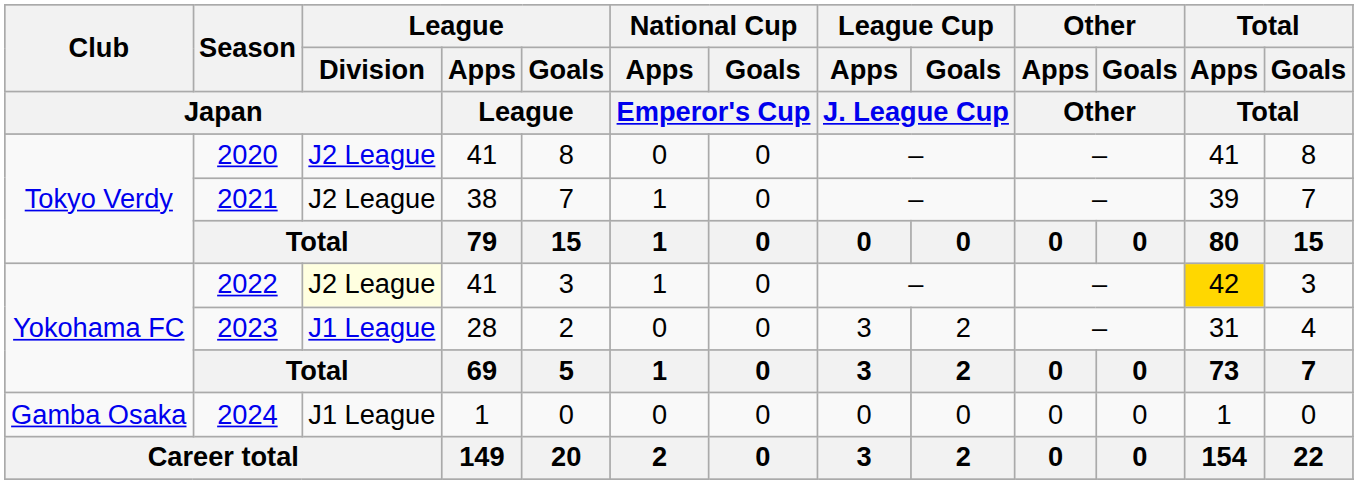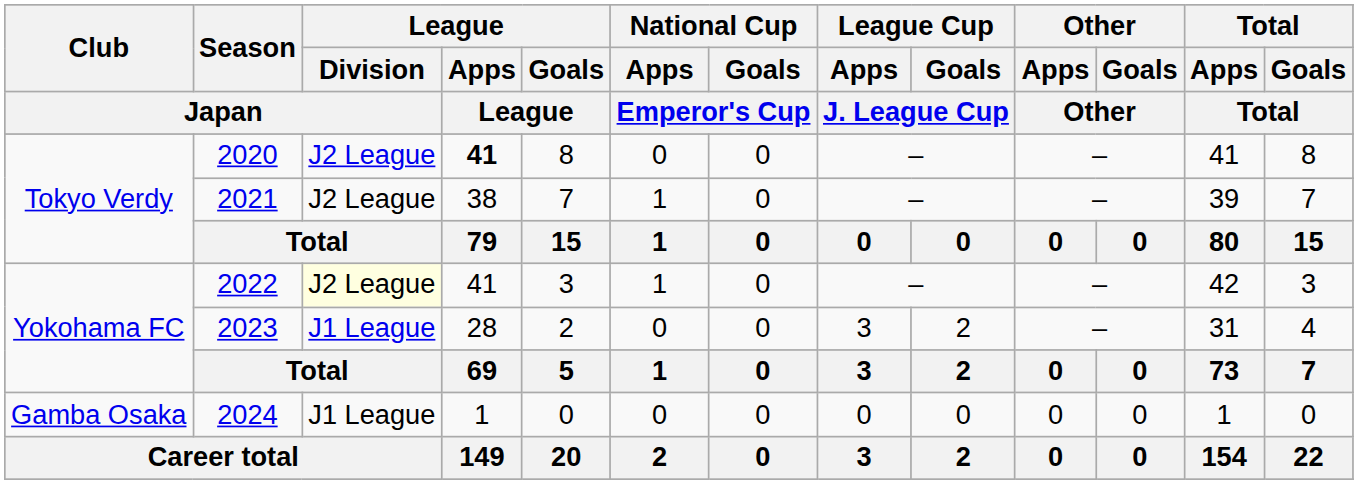(482, 155) normal -> (482, 155) bold
(1224, 284) gold background -> (1224, 284) no background
